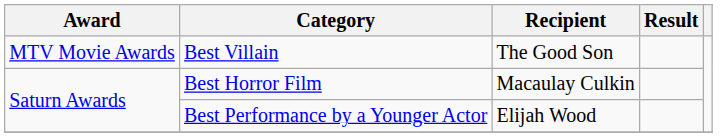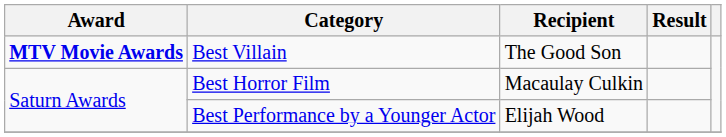(92, 52) normal -> (96, 52) bold
